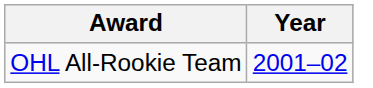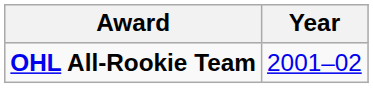(126, 62) normal -> (133, 62) bold
